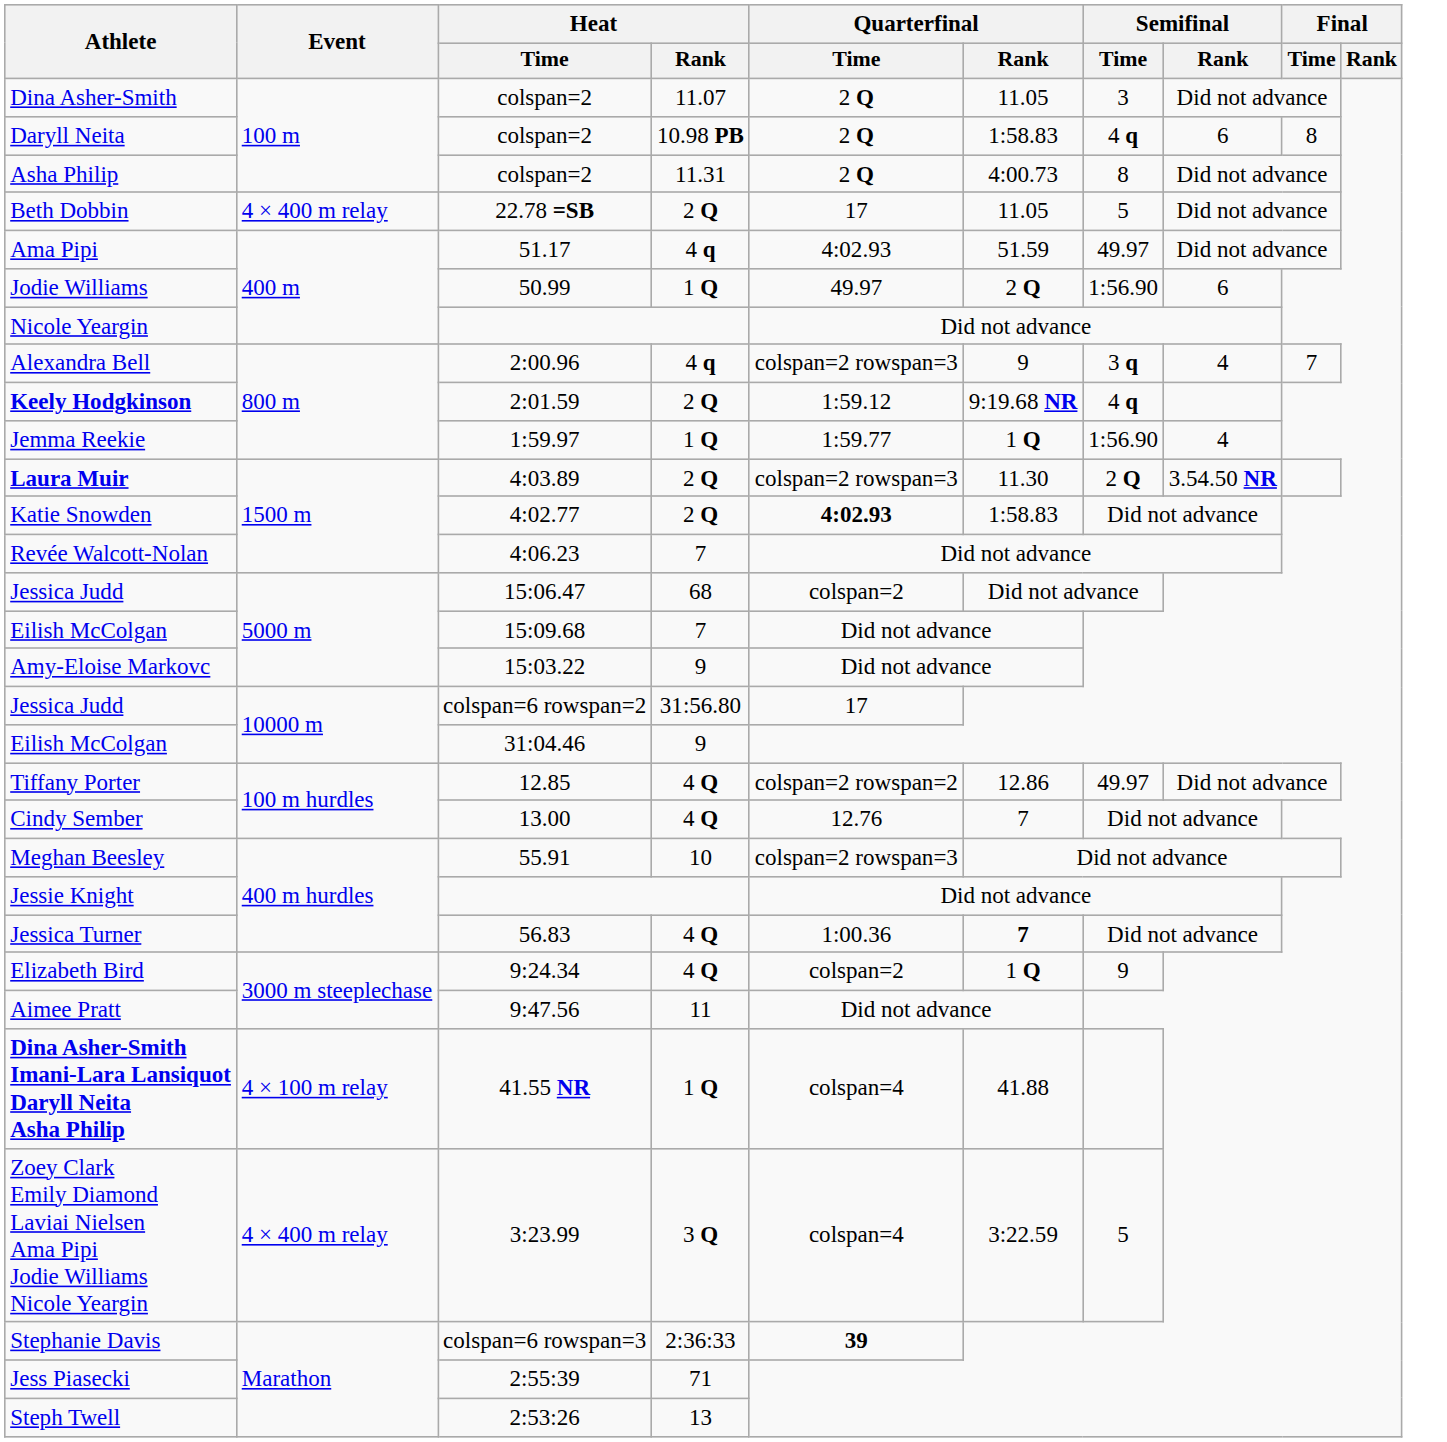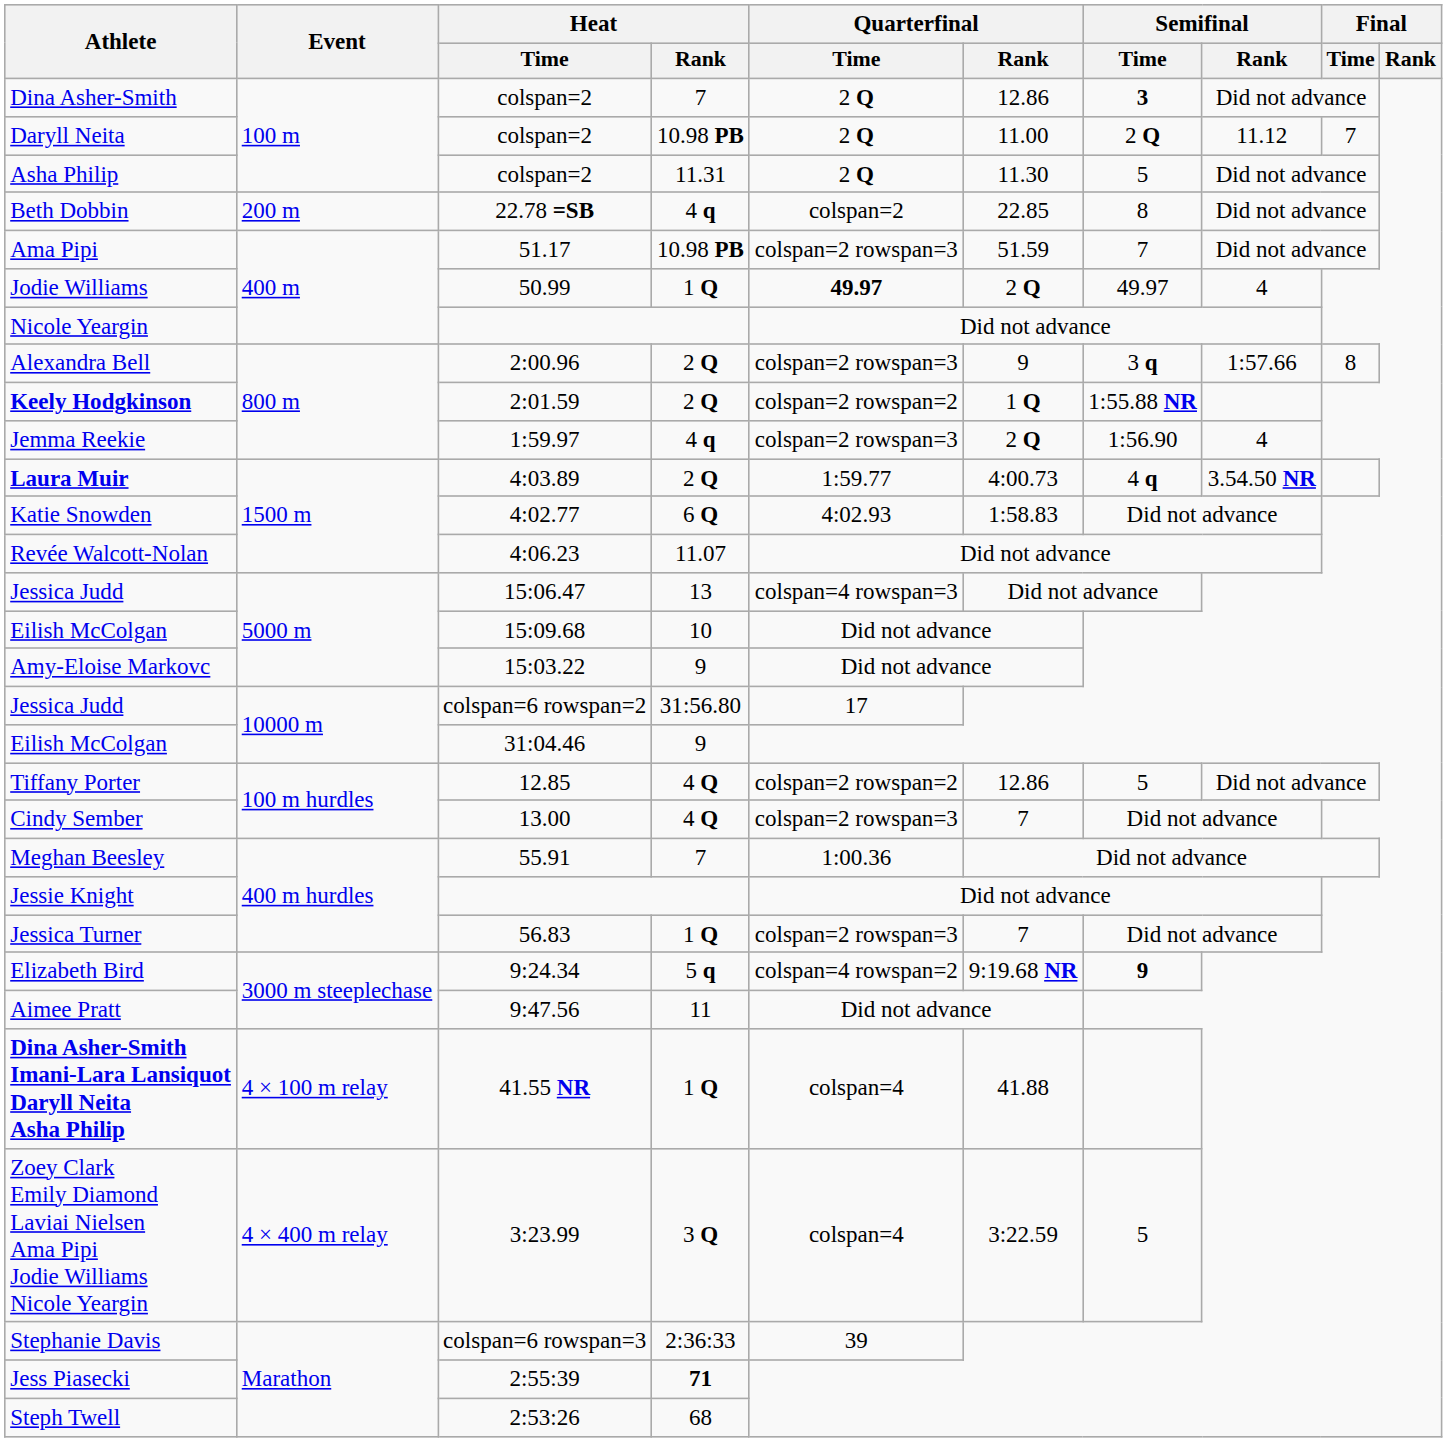(700, 97) 11.07 -> (700, 97) 7
(1023, 97) 11.05 -> (1023, 97) 12.86
(1123, 97) normal -> (1143, 97) bold
(1023, 135) 1:58.83 -> (1023, 135) 11.00
(1123, 135) 4 q -> (1143, 135) 2 Q
(1223, 135) 6 -> (1262, 135) 11.12
(1312, 135) 8 -> (1351, 135) 7
(1023, 173) 4:00.73 -> (1023, 173) 11.30
(1123, 173) 8 -> (1143, 173) 5
(315, 211) 4 × 400 m relay -> (271, 211) 200 m
(700, 211) 2 Q -> (700, 211) 4 q
(856, 211) 17 -> (856, 211) colspan=2
(1023, 211) 11.05 -> (1023, 211) 22.85
(1123, 211) 5 -> (1143, 211) 8
(700, 249) 4 q -> (700, 249) 10.98 PB
(856, 249) 4:02.93 -> (856, 249) colspan=2 rowspan=3
(1123, 249) 49.97 -> (1143, 249) 7
(856, 287) normal -> (856, 287) bold
(1123, 287) 1:56.90 -> (1143, 287) 49.97
(1223, 287) 6 -> (1262, 287) 4
(700, 363) 4 q -> (700, 363) 2 Q
(1223, 363) 4 -> (1262, 363) 1:57.66
(1312, 363) 7 -> (1351, 363) 8
(856, 401) 1:59.12 -> (856, 401) colspan=2 rowspan=2
(1023, 401) 9:19.68 NR -> (1023, 401) 1 Q
(1123, 401) 4 q -> (1143, 401) 1:55.88 NR
(700, 439) 1 Q -> (700, 439) 4 q
(856, 439) 1:59.77 -> (856, 439) colspan=2 rowspan=3
(1023, 439) 1 Q -> (1023, 439) 2 Q
(856, 477) colspan=2 rowspan=3 -> (856, 477) 1:59.77
(1023, 477) 11.30 -> (1023, 477) 4:00.73
(1123, 477) 2 Q -> (1143, 477) 4 q
(700, 515) 2 Q -> (700, 515) 6 Q
(856, 515) bold -> (856, 515) normal
(700, 553) 7 -> (700, 553) 11.07
(700, 591) 68 -> (700, 591) 13
(856, 591) colspan=2 -> (856, 591) colspan=4 rowspan=3
(700, 629) 7 -> (700, 629) 10
(1123, 781) 49.97 -> (1143, 781) 5
(856, 819) 12.76 -> (856, 819) colspan=2 rowspan=3
(700, 857) 10 -> (700, 857) 7
(856, 857) colspan=2 rowspan=3 -> (856, 857) 1:00.36
(700, 933) 4 Q -> (700, 933) 1 Q
(856, 933) 1:00.36 -> (856, 933) colspan=2 rowspan=3
(1023, 933) bold -> (1023, 933) normal
(700, 971) 4 Q -> (700, 971) 5 q
(856, 971) colspan=2 -> (856, 971) colspan=4 rowspan=2
(1023, 971) 1 Q -> (1023, 971) 9:19.68 NR
(1123, 971) normal -> (1143, 971) bold
(856, 1341) bold -> (856, 1341) normal
(700, 1379) normal -> (700, 1379) bold
(700, 1417) 13 -> (700, 1417) 68
